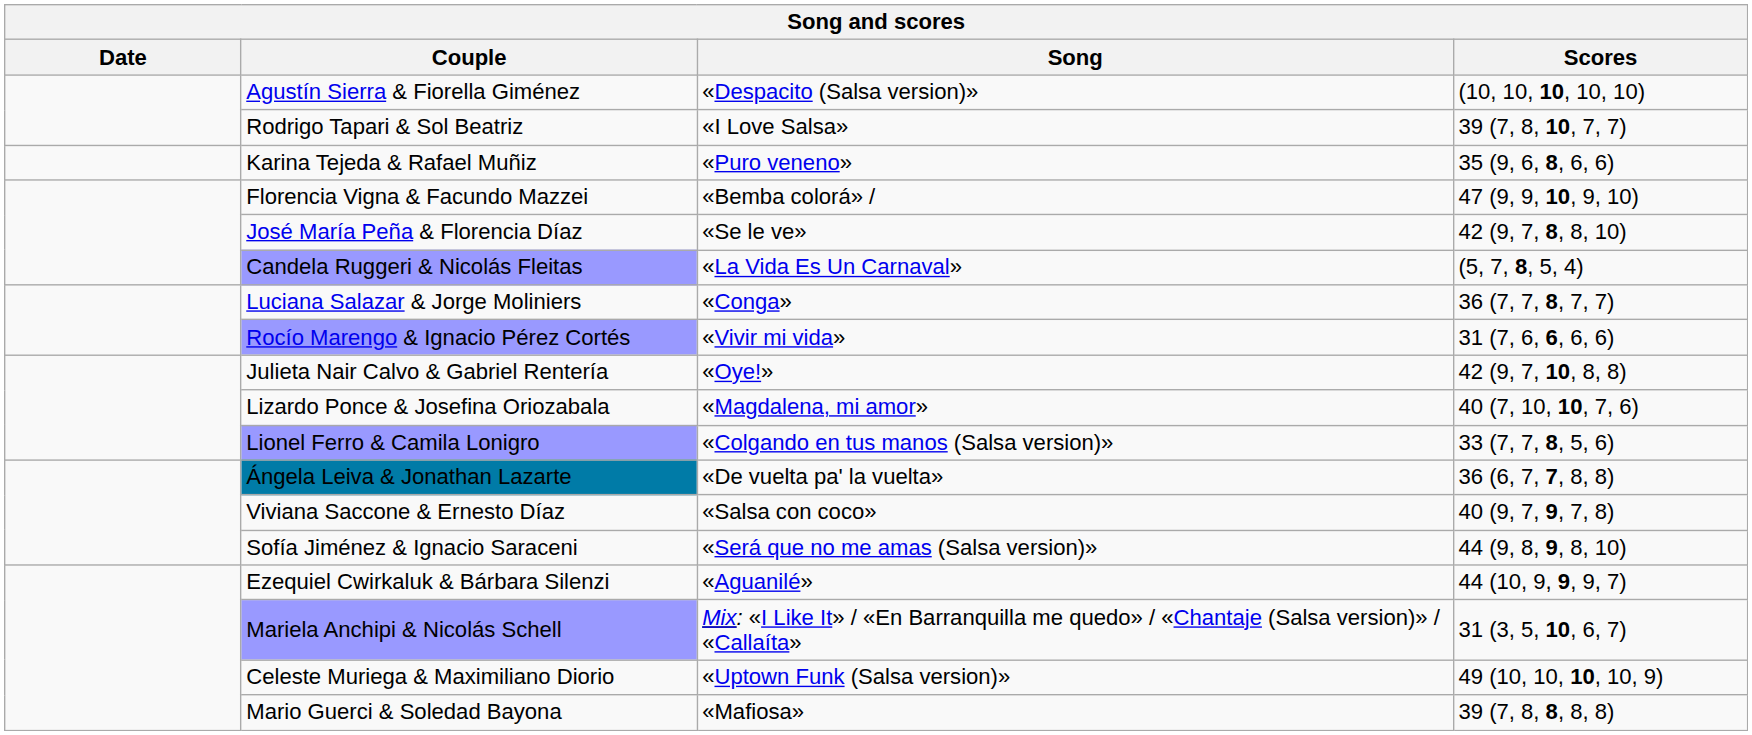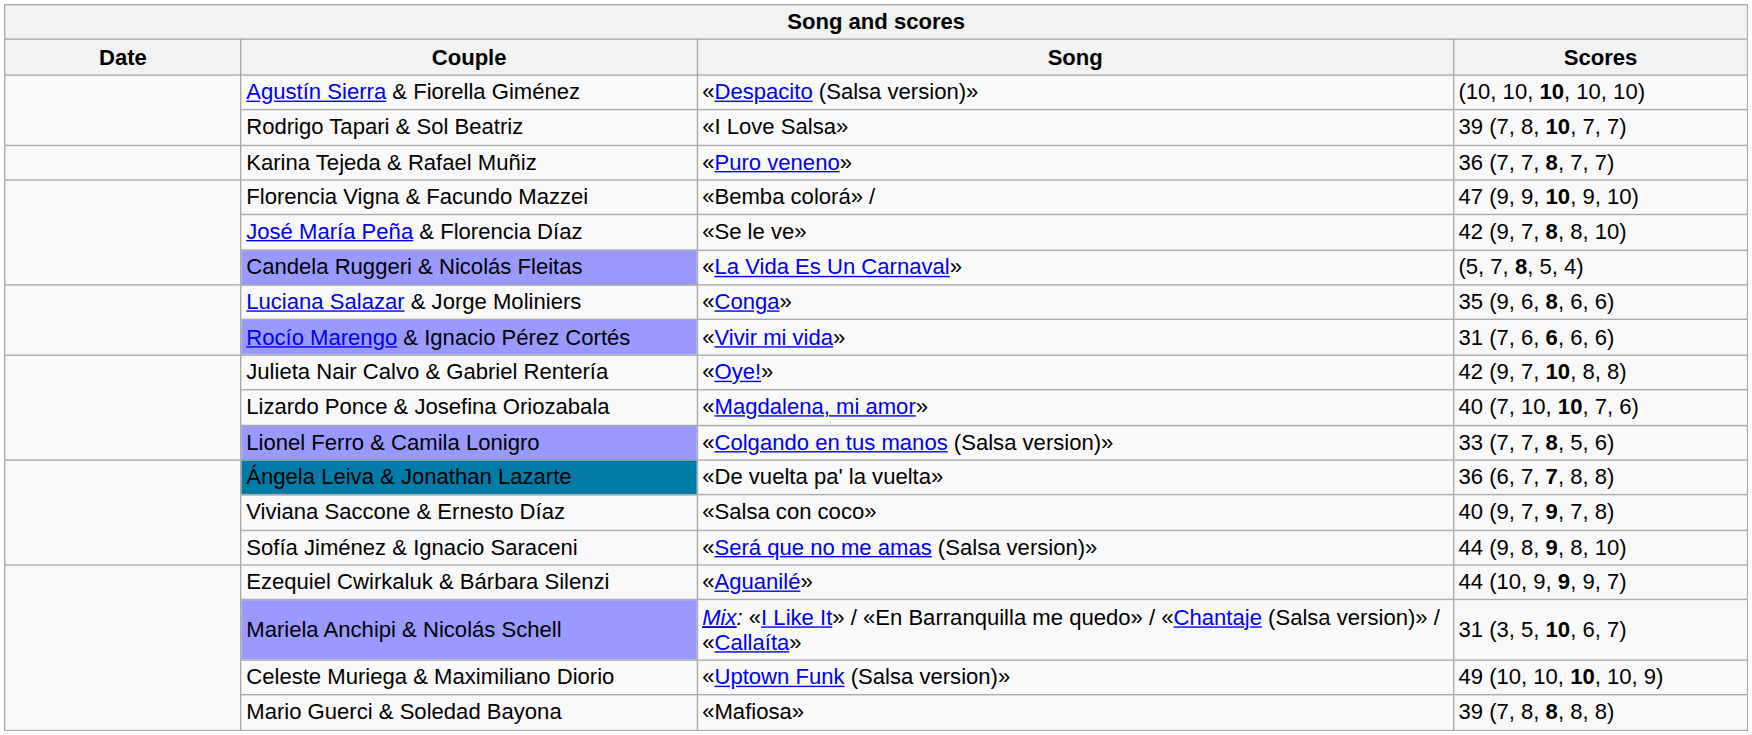(1536, 162) 35 (9, 6, 8, 6, 6) -> (1536, 162) 36 (7, 7, 8, 7, 7)
(1536, 302) 36 (7, 7, 8, 7, 7) -> (1536, 302) 35 (9, 6, 8, 6, 6)
